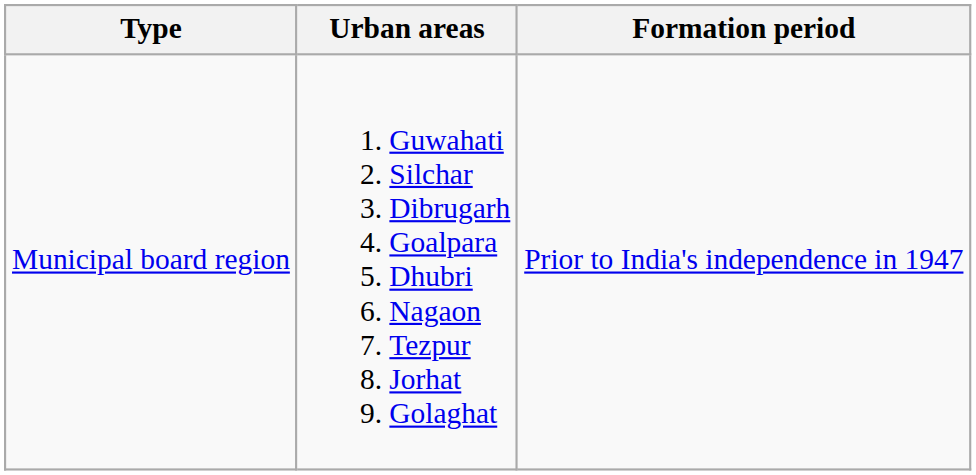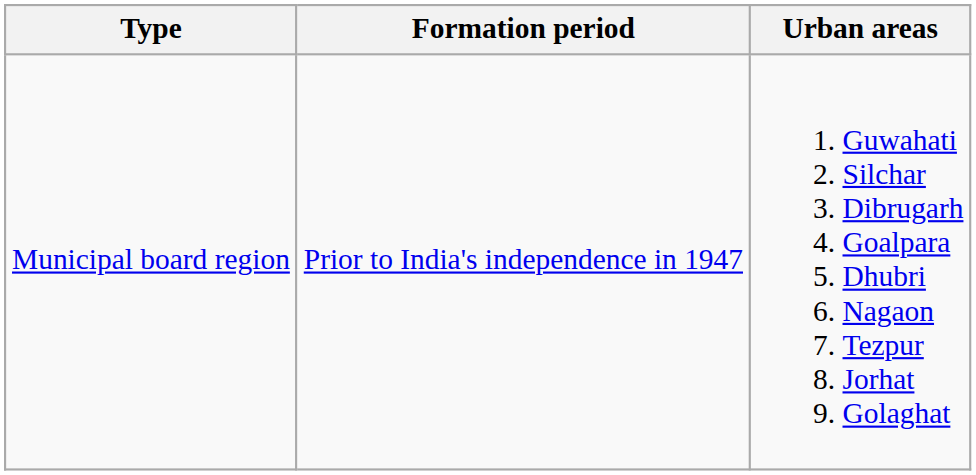columns swapped: (744, 28) <-> (407, 28)
